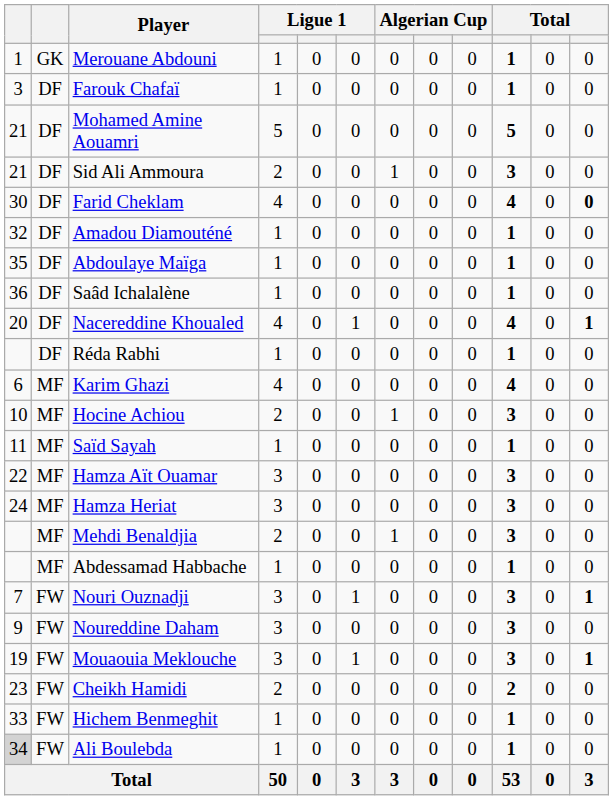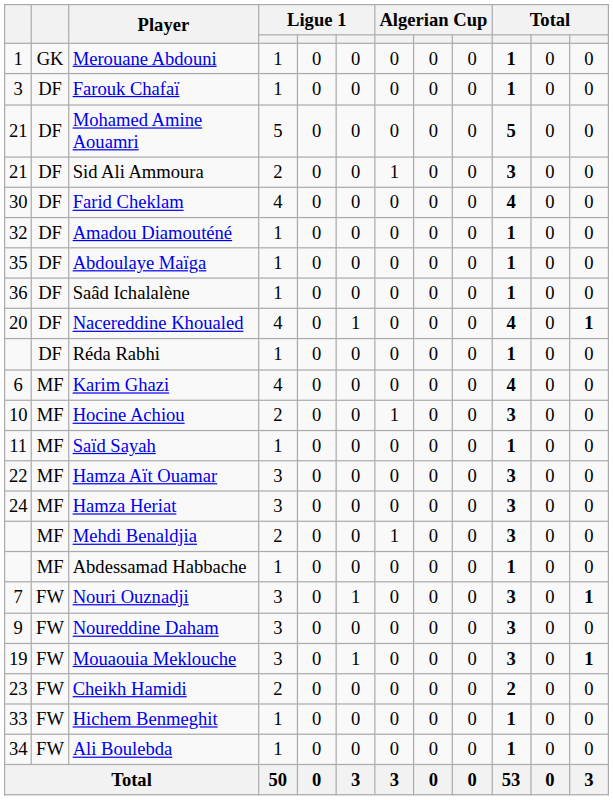(589, 202) bold -> (589, 202) normal
(18, 749) lightgrey background -> (18, 749) no background
